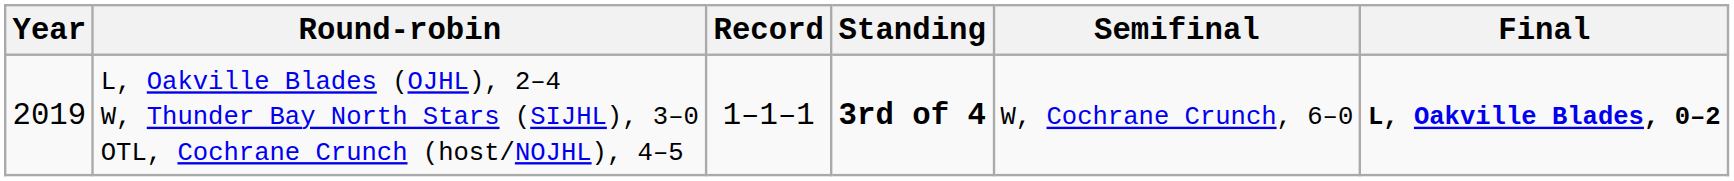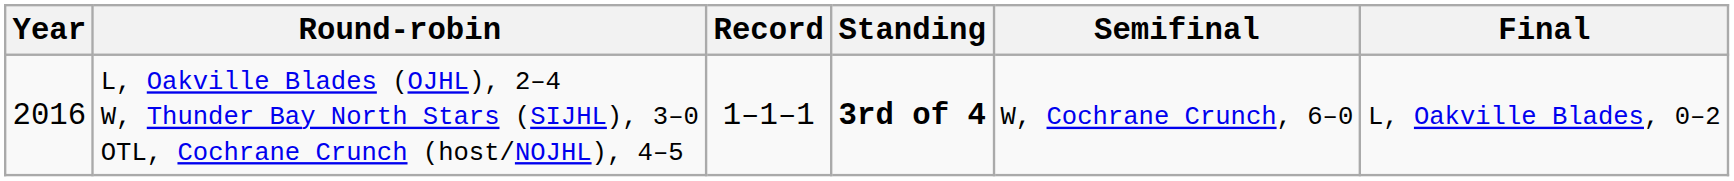(49, 116) 2019 -> (49, 116) 2016
(1544, 116) bold -> (1544, 117) normal
